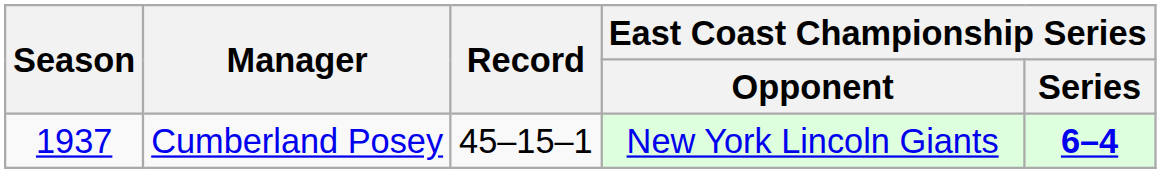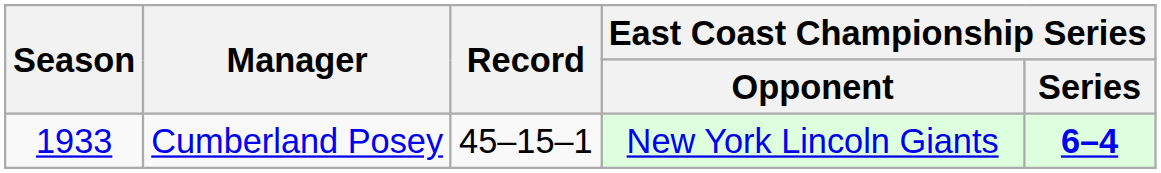(74, 141) 1937 -> (74, 141) 1933
